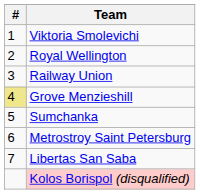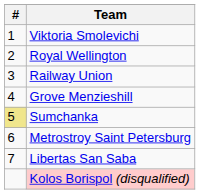(11, 96) khaki background -> (11, 96) no background
(11, 117) no background -> (11, 117) khaki background
